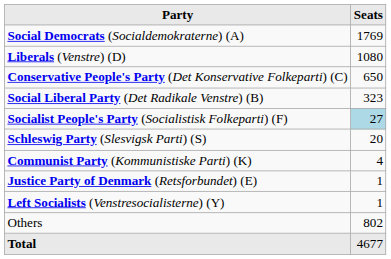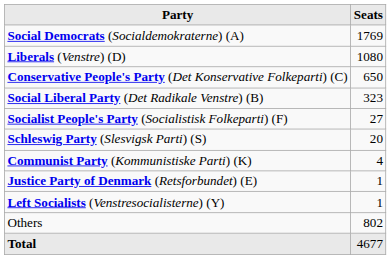(376, 118) lightblue background -> (376, 118) no background
